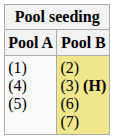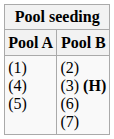(83, 94) khaki background -> (83, 94) no background
